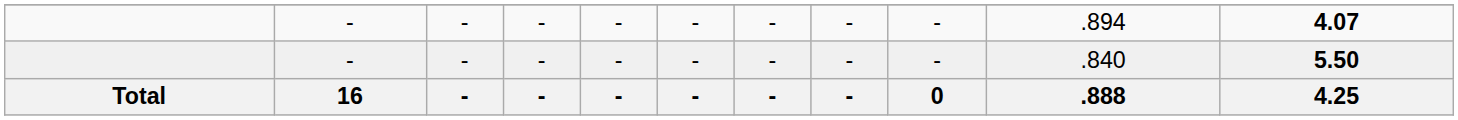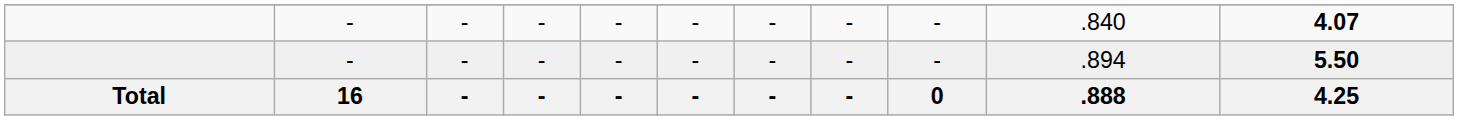(1103, 22) .894 -> (1103, 22) .840
(1103, 59) .840 -> (1103, 59) .894
